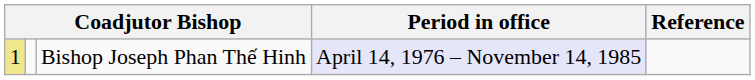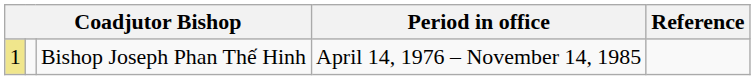(479, 56) lavender background -> (479, 56) no background
